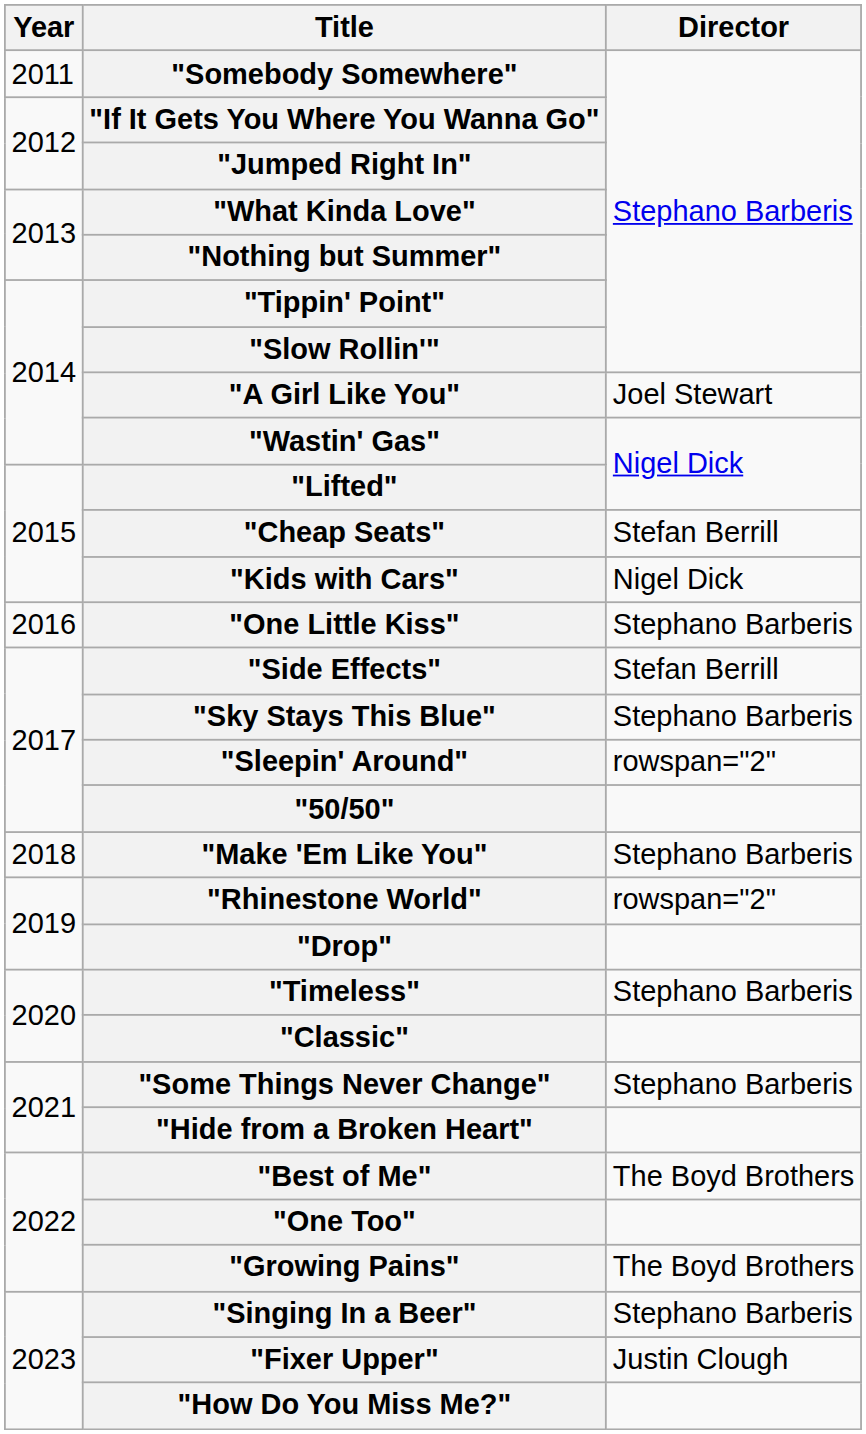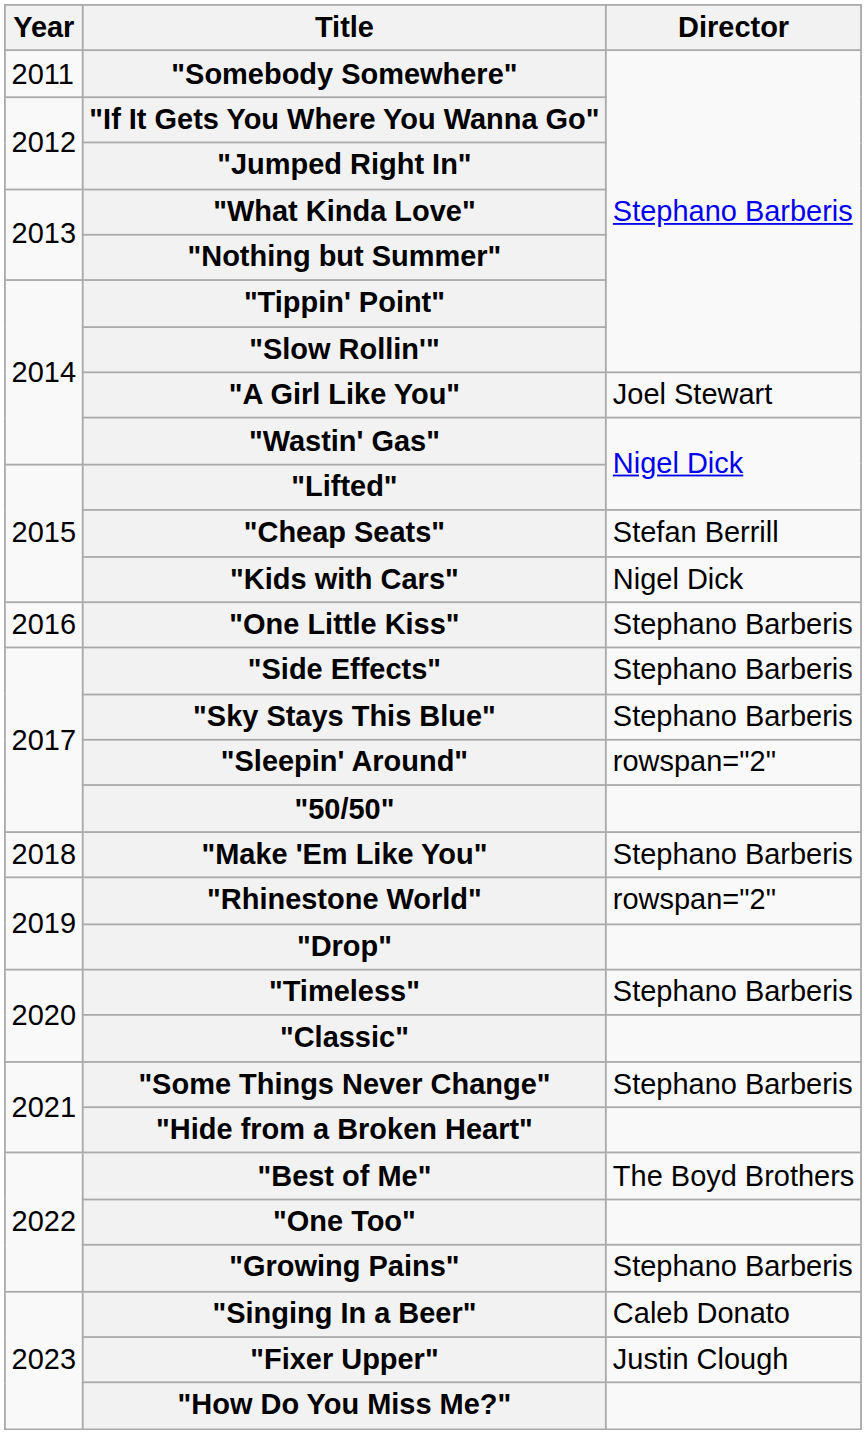(696, 670) Stefan Berrill -> (733, 670) Stephano Barberis
(734, 1267) The Boyd Brothers -> (733, 1267) Stephano Barberis
(733, 1313) Stephano Barberis -> (701, 1313) Caleb Donato
